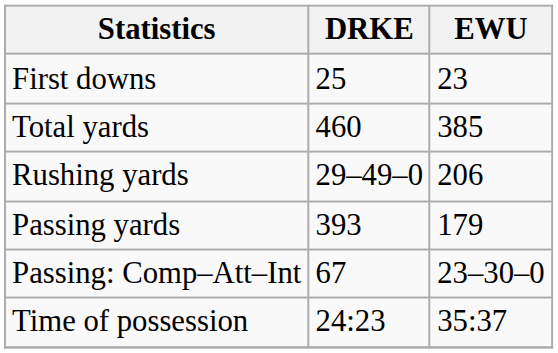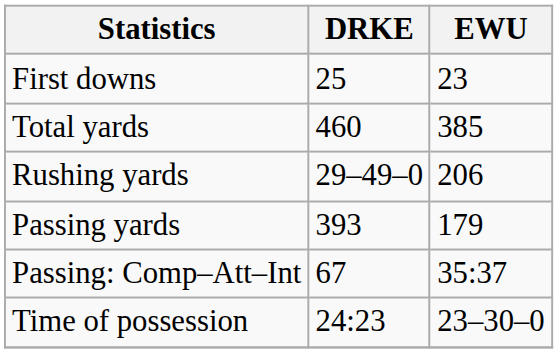(491, 273) 23–30–0 -> (472, 273) 35:37
(472, 321) 35:37 -> (491, 321) 23–30–0
